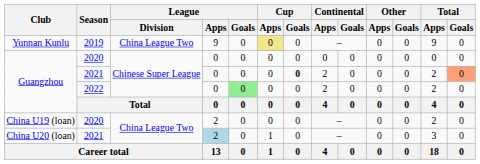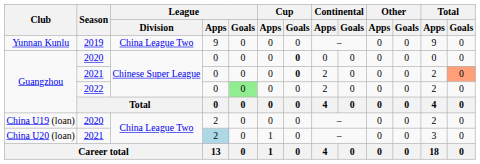(270, 43) khaki background -> (270, 43) no background
(298, 58) normal -> (298, 58) bold
